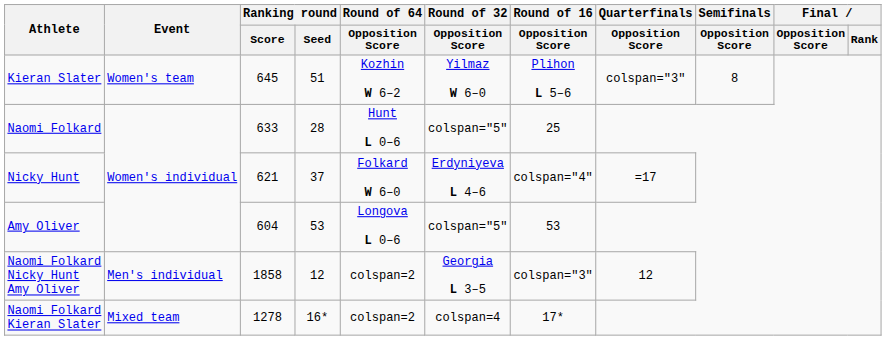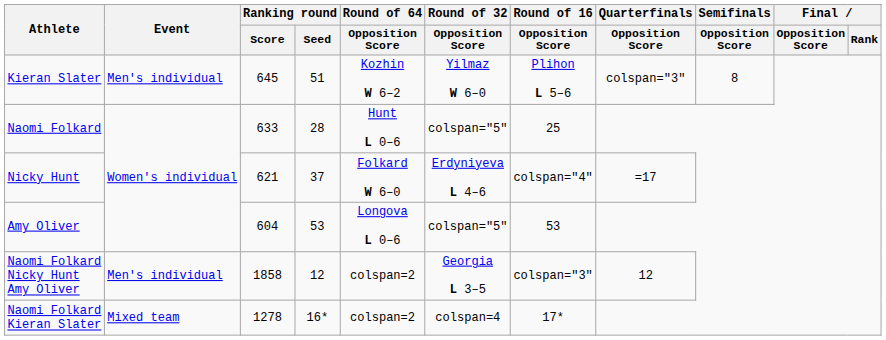(151, 79) Women's team -> (165, 79) Men's individual
